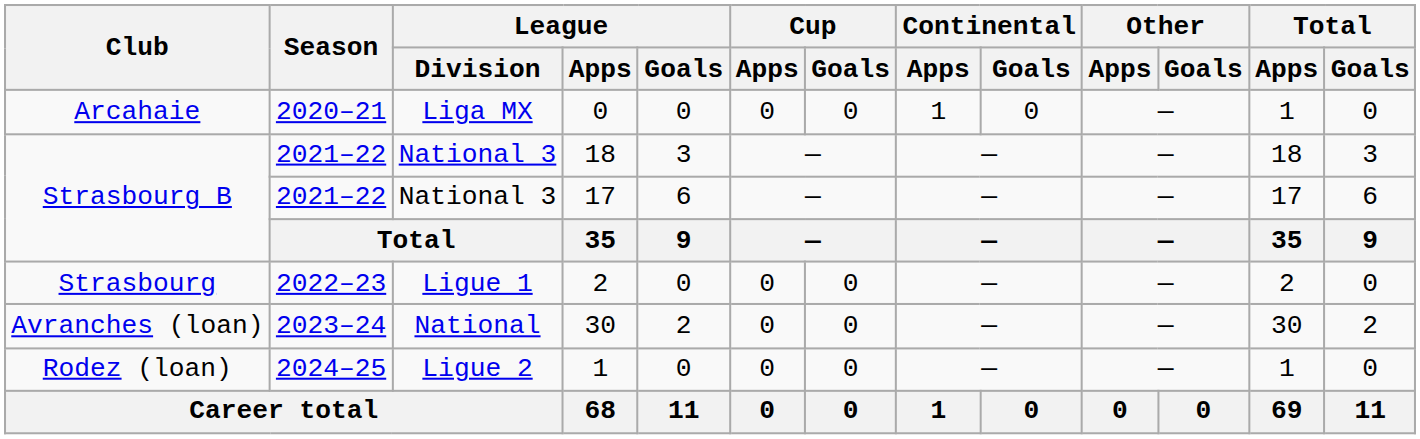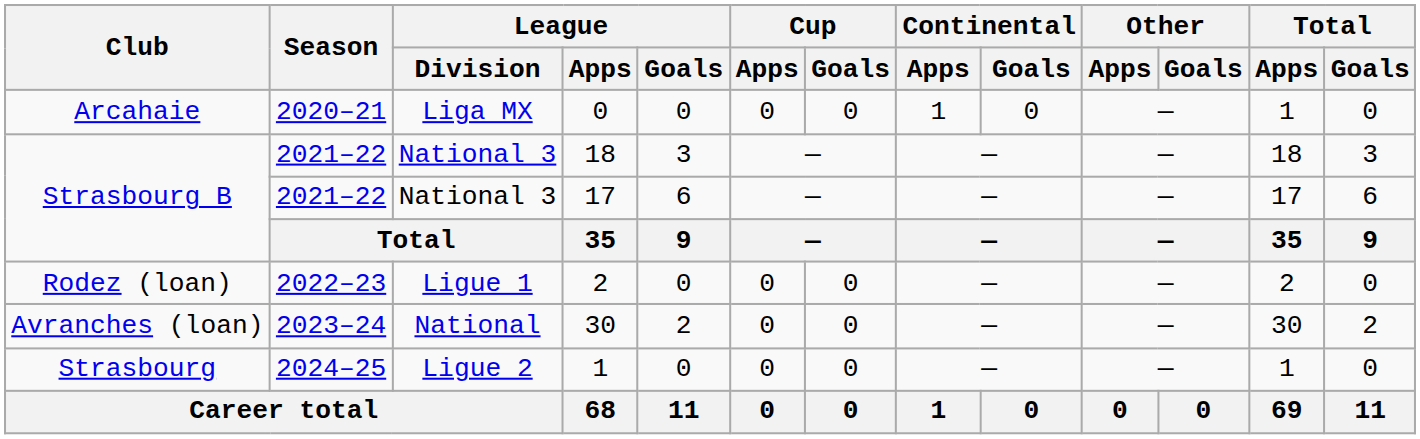(137, 283) Strasbourg -> (137, 283) Rodez (loan)
(137, 369) Rodez (loan) -> (137, 369) Strasbourg
